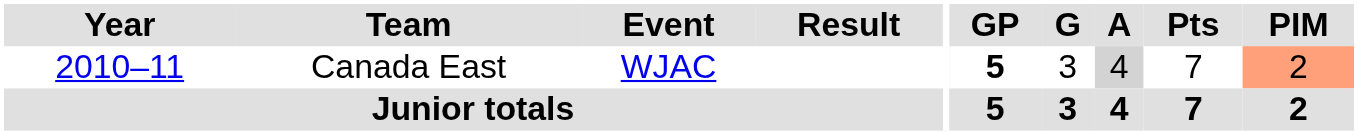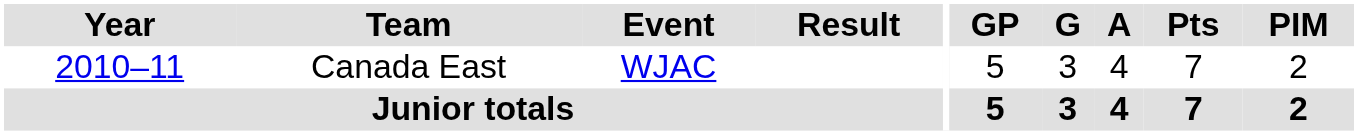(995, 66) bold -> (995, 66) normal
(1119, 66) lightgrey background -> (1119, 66) no background
(1298, 66) lightsalmon background -> (1298, 66) no background
